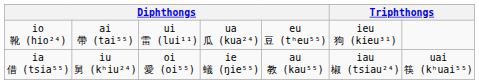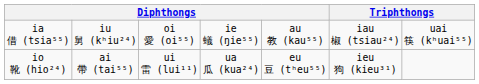rows swapped: (38, 64) <-> (38, 34)
